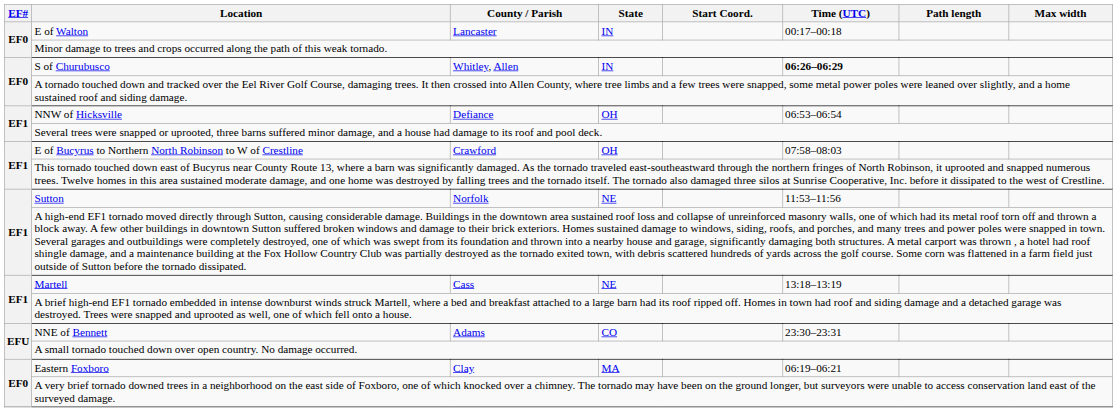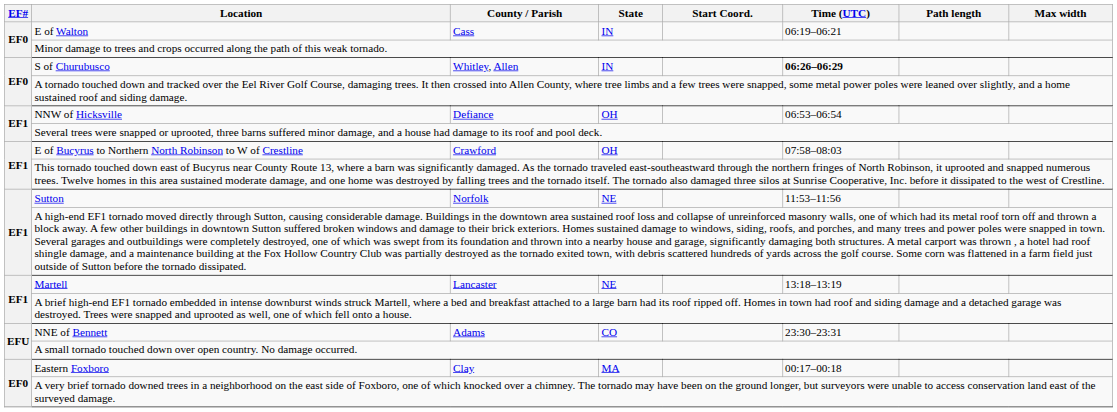(475, 31) Lancaster -> (464, 31) Cass
(813, 31) 00:17–00:18 -> (813, 31) 06:19–06:21
(464, 284) Cass -> (475, 284) Lancaster
(813, 368) 06:19–06:21 -> (813, 368) 00:17–00:18
